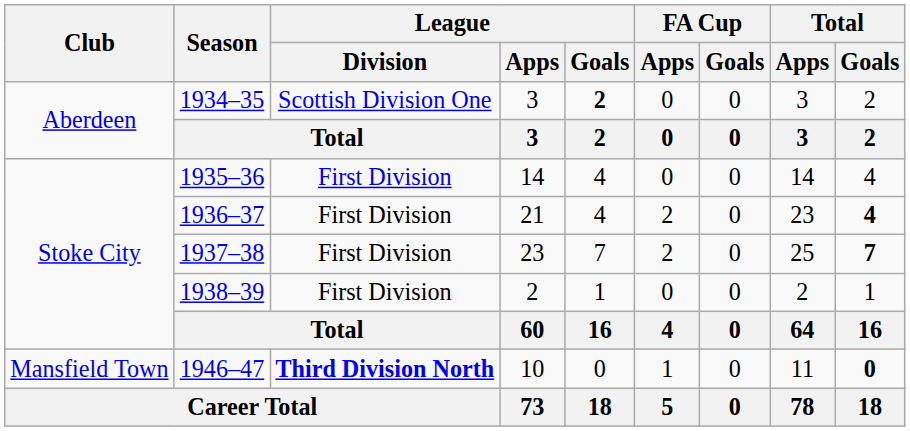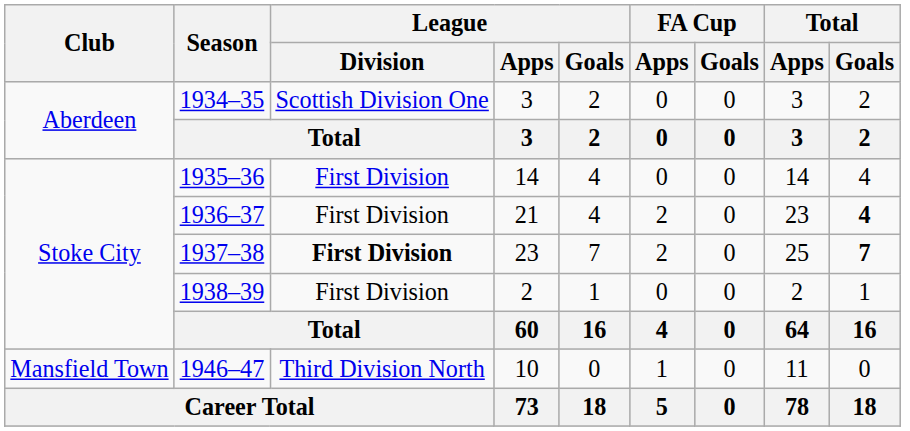(600, 100) bold -> (594, 100) normal
(385, 253) normal -> (382, 253) bold
(385, 368) bold -> (382, 368) normal
(870, 368) bold -> (865, 368) normal
